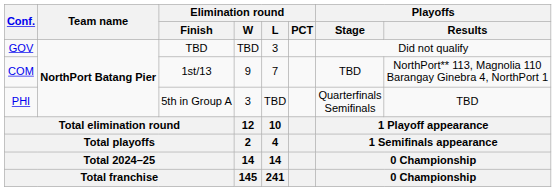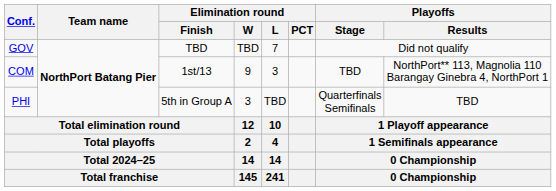(275, 48) 3 -> (275, 48) 7
(275, 71) 7 -> (275, 71) 3
